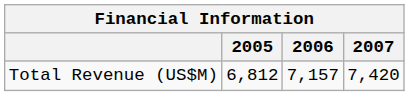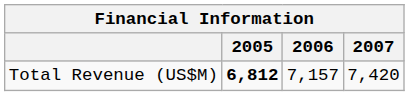(252, 76) normal -> (252, 76) bold
